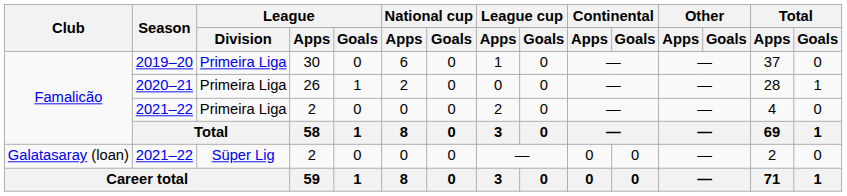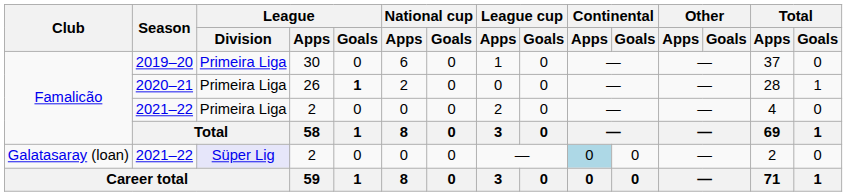(357, 86) normal -> (357, 86) bold
(243, 156) no background -> (243, 156) lavender background
(589, 156) no background -> (589, 156) lightblue background
